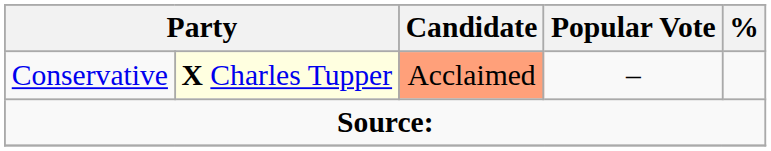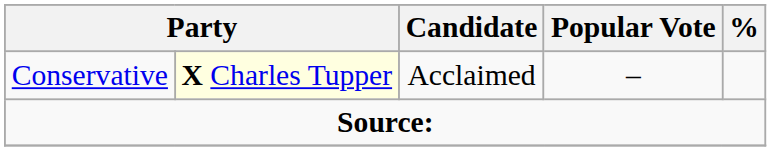(472, 74) lightsalmon background -> (472, 74) no background
